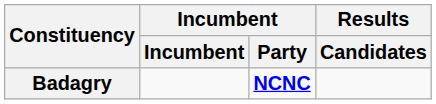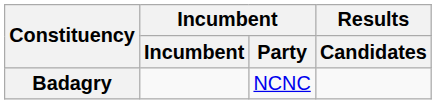(282, 83) bold -> (282, 83) normal
